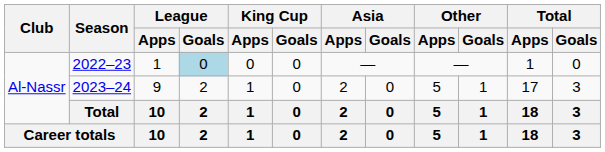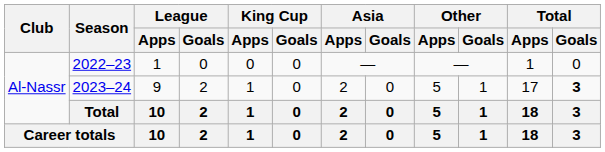(203, 64) lightblue background -> (203, 64) no background
(577, 87) normal -> (577, 87) bold
